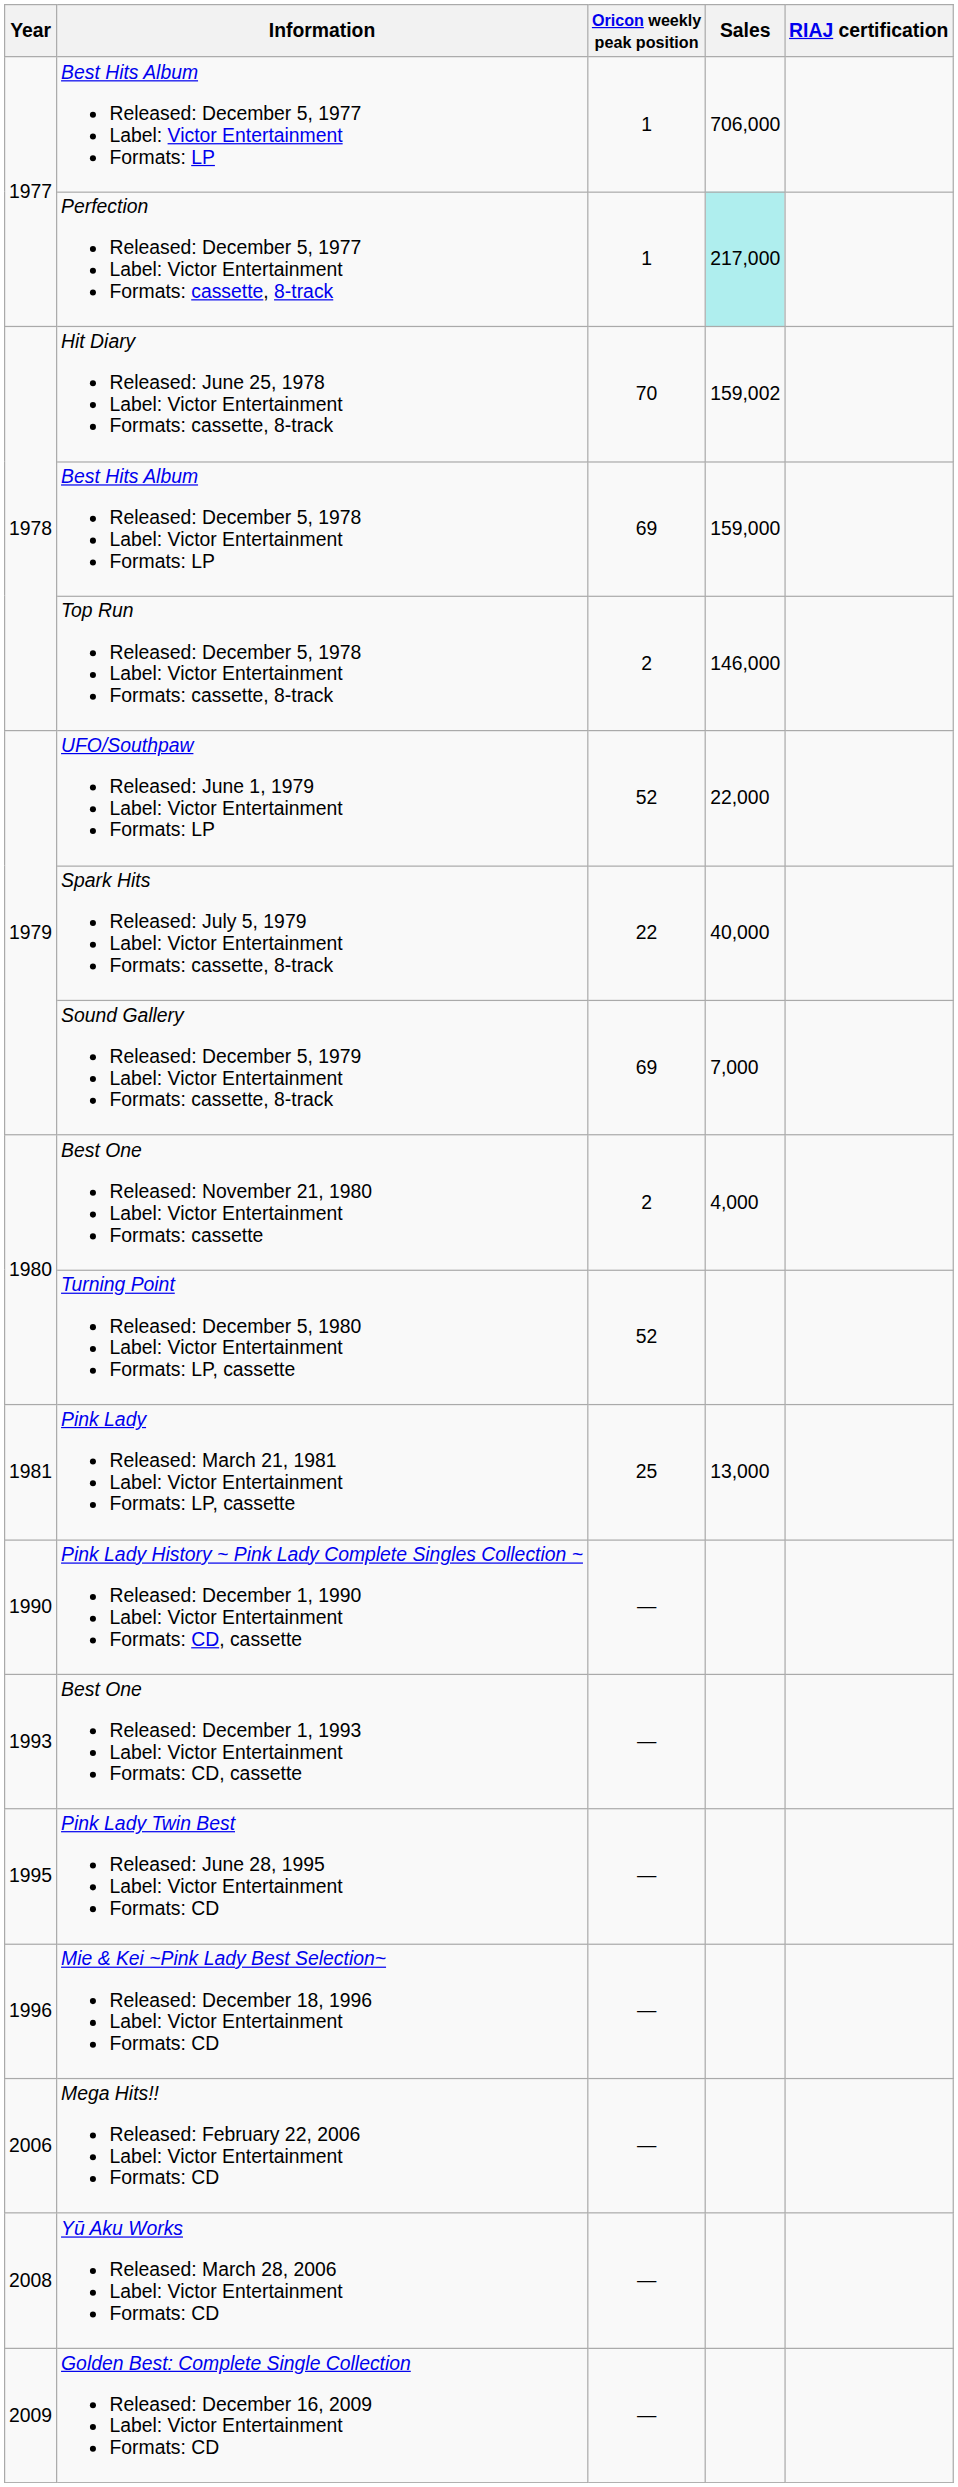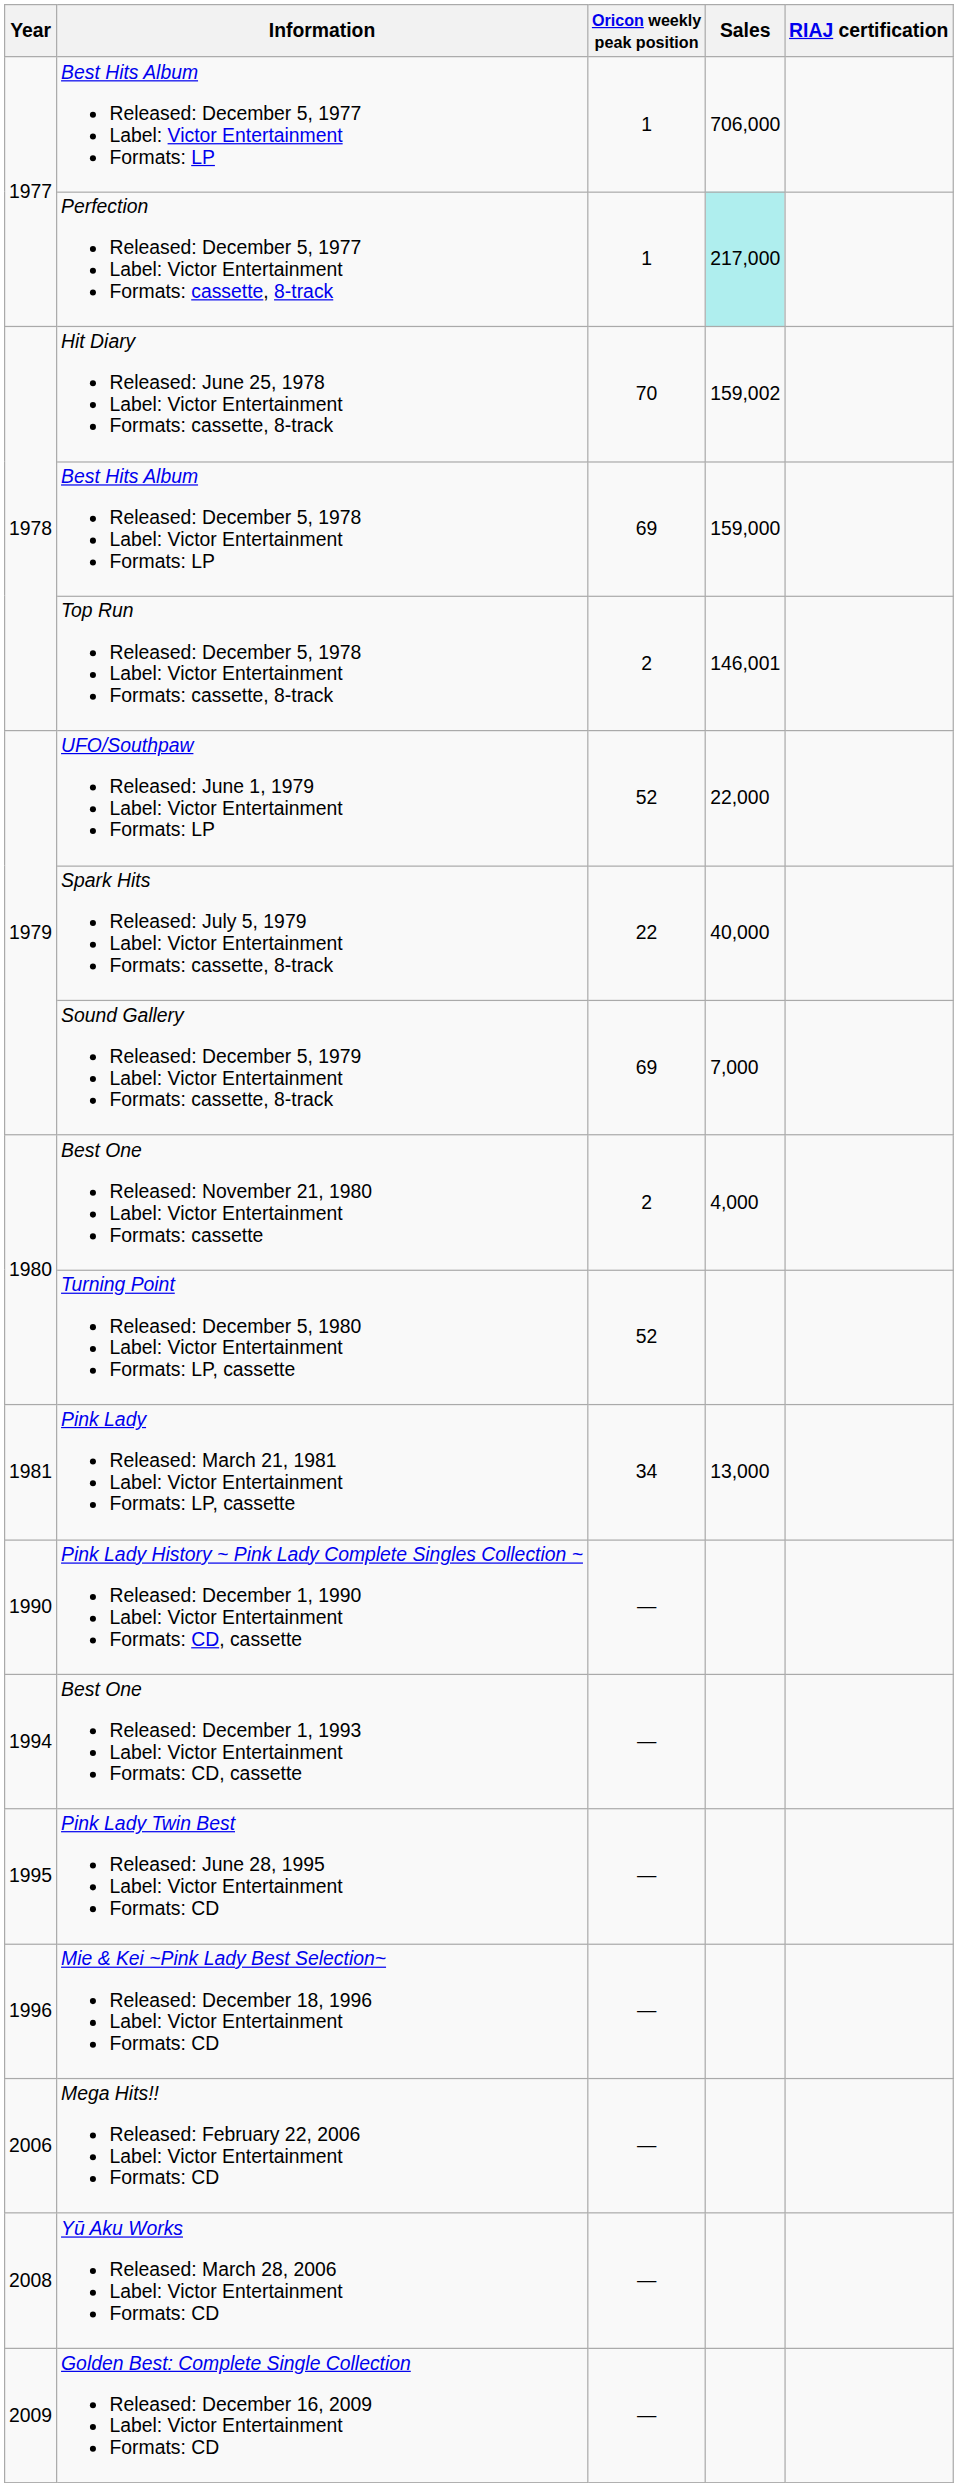(745, 663) 146,000 -> (745, 663) 146,001
(647, 1472) 25 -> (647, 1472) 34
(31, 1741) 1993 -> (31, 1741) 1994
